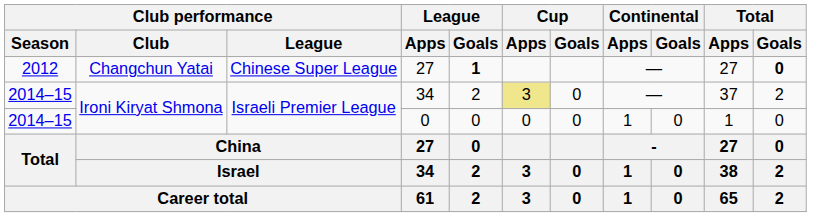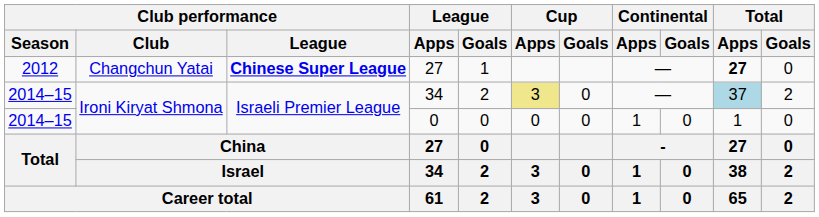(314, 69) normal -> (318, 69) bold
(476, 69) bold -> (485, 69) normal
(729, 69) normal -> (738, 69) bold
(779, 69) bold -> (788, 69) normal
(729, 95) no background -> (738, 95) lightblue background
